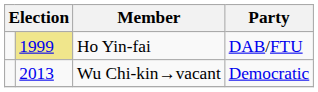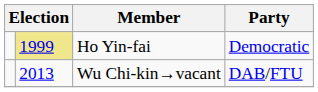(266, 45) DAB/FTU -> (269, 45) Democratic
(269, 73) Democratic -> (266, 73) DAB/FTU
